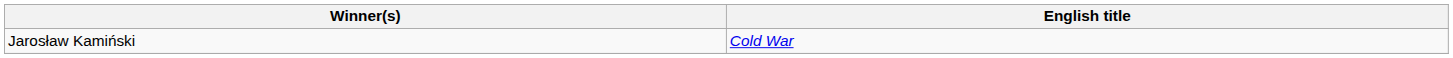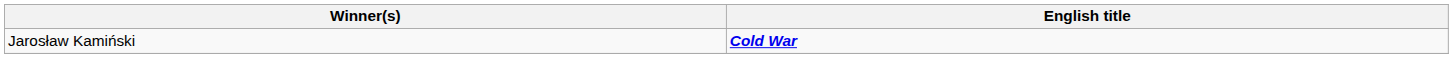(762, 41) normal -> (763, 41) bold
